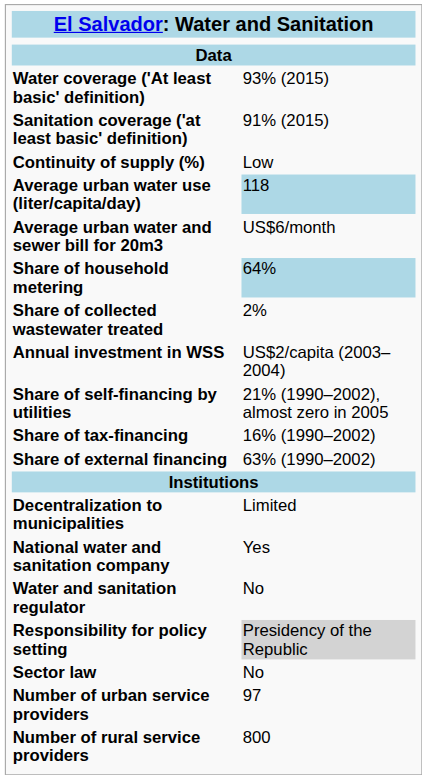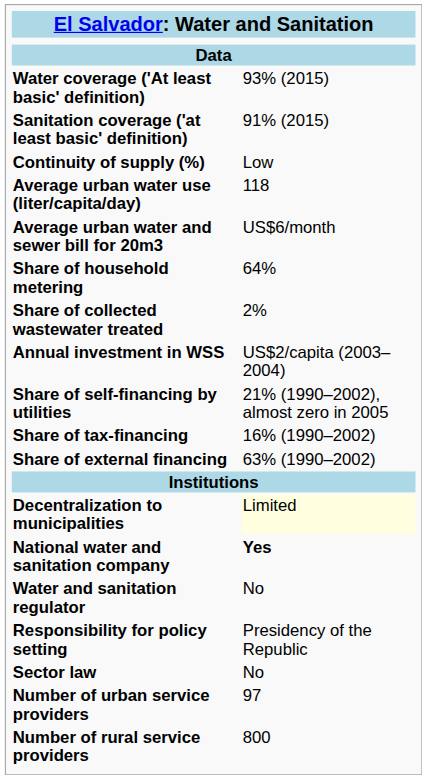(256, 185) lightblue background -> (256, 185) no background
(259, 268) lightblue background -> (259, 268) no background
(270, 505) no background -> (270, 505) lightyellow background
(256, 547) normal -> (257, 547) bold
(307, 640) lightgrey background -> (307, 640) no background
